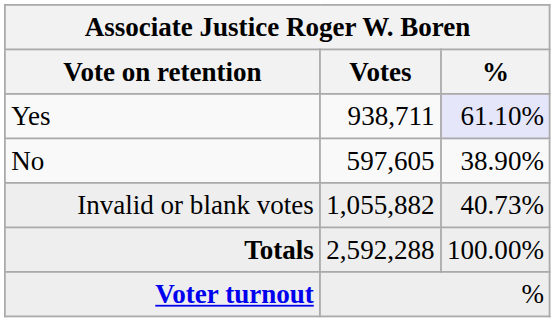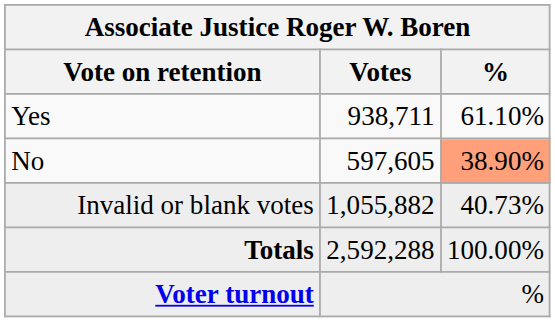(502, 116) lavender background -> (502, 116) no background
(502, 160) no background -> (502, 160) lightsalmon background
